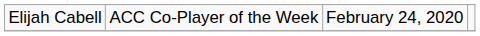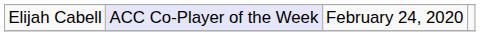(214, 17) no background -> (214, 17) lavender background
